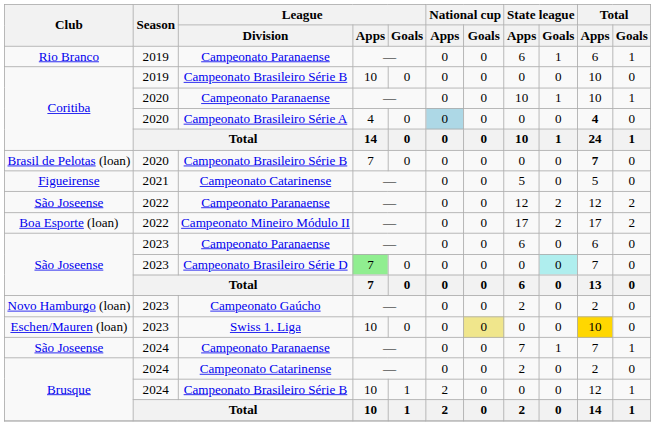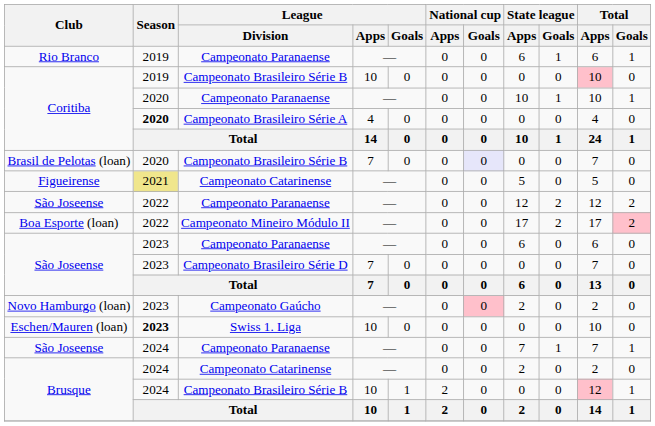(595, 77) no background -> (595, 77) pink background
(156, 118) normal -> (156, 118) bold
(445, 118) lightblue background -> (445, 118) no background
(595, 118) bold -> (595, 118) normal
(484, 160) no background -> (484, 160) lavender background
(595, 160) bold -> (595, 160) normal
(156, 181) no background -> (156, 181) khaki background
(632, 222) no background -> (632, 222) pink background
(370, 264) lightgreen background -> (370, 264) no background
(558, 264) paleturquoise background -> (558, 264) no background
(484, 306) no background -> (484, 306) pink background
(156, 327) normal -> (156, 327) bold
(484, 327) khaki background -> (484, 327) no background
(595, 327) gold background -> (595, 327) no background
(595, 389) no background -> (595, 389) pink background
